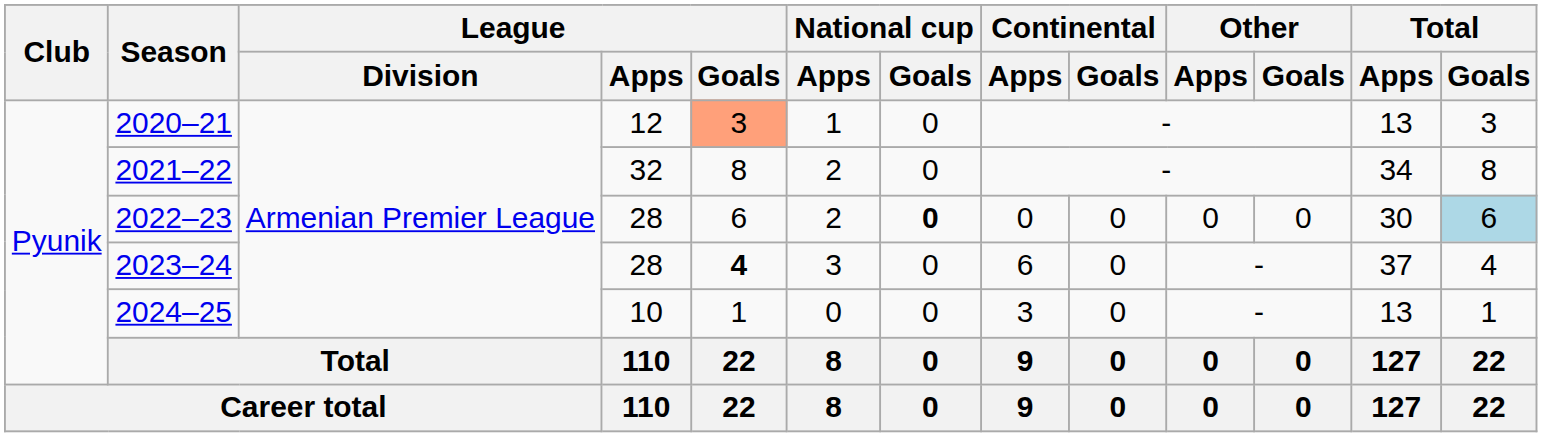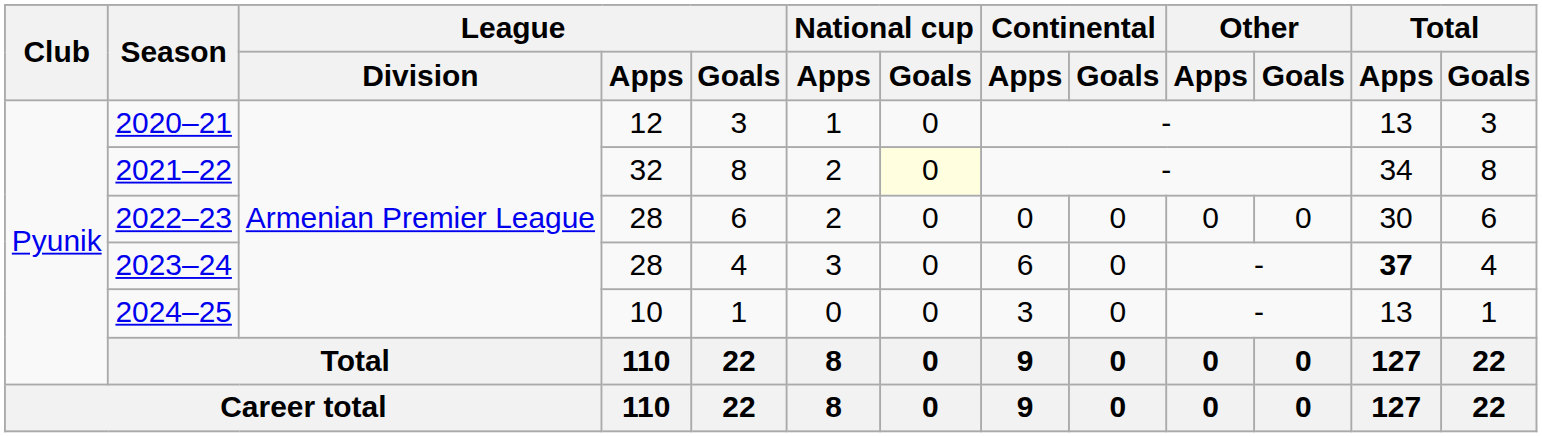(739, 123) lightsalmon background -> (739, 123) no background
(930, 170) no background -> (930, 170) lightyellow background
(930, 218) bold -> (930, 218) normal
(1489, 218) lightblue background -> (1489, 218) no background
(739, 265) bold -> (739, 265) normal
(1396, 265) normal -> (1396, 265) bold
